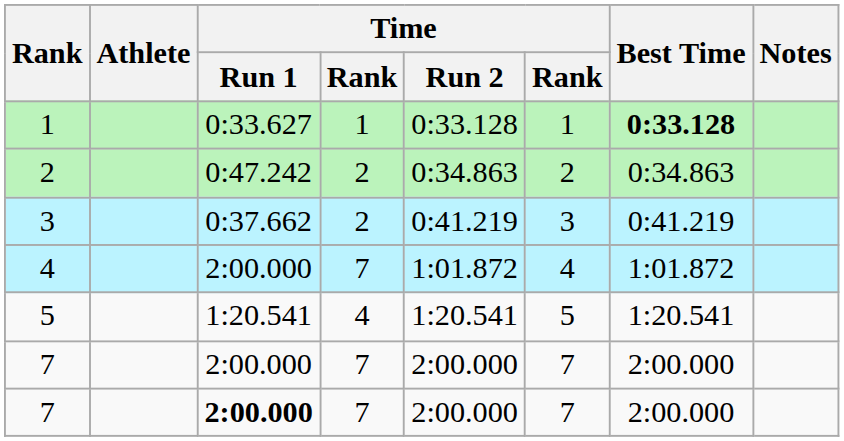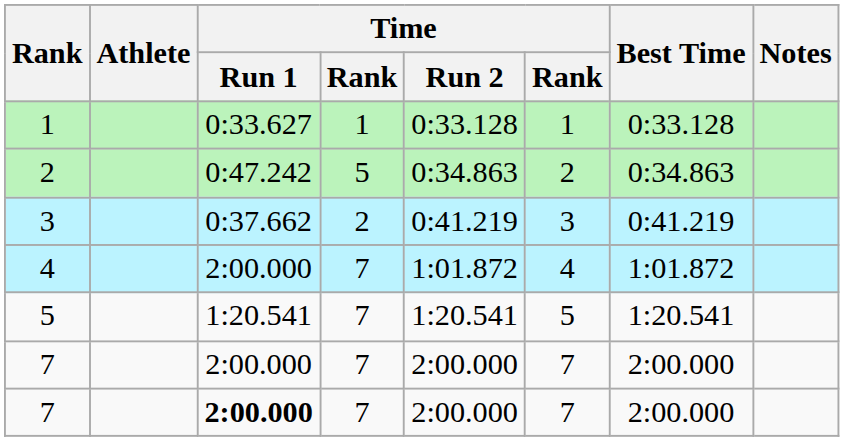(681, 124) bold -> (681, 124) normal
(362, 172) 2 -> (362, 172) 5
(362, 316) 4 -> (362, 316) 7
